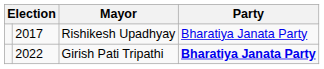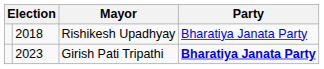(29, 34) 2017 -> (29, 34) 2018
(29, 53) 2022 -> (29, 53) 2023
